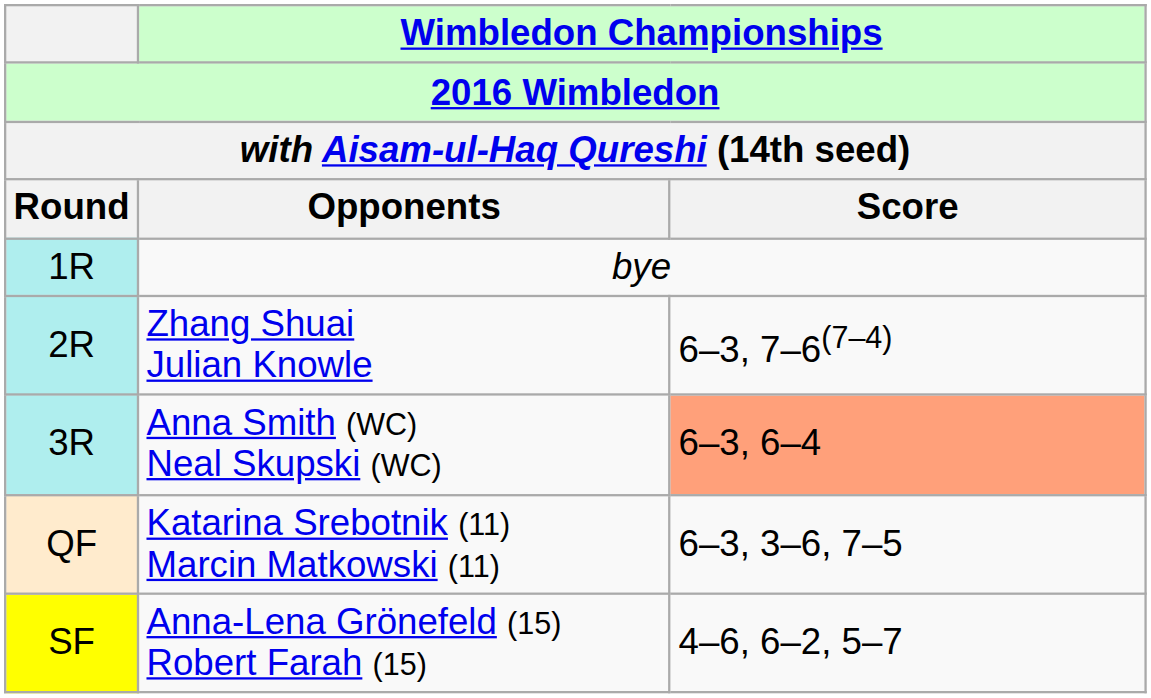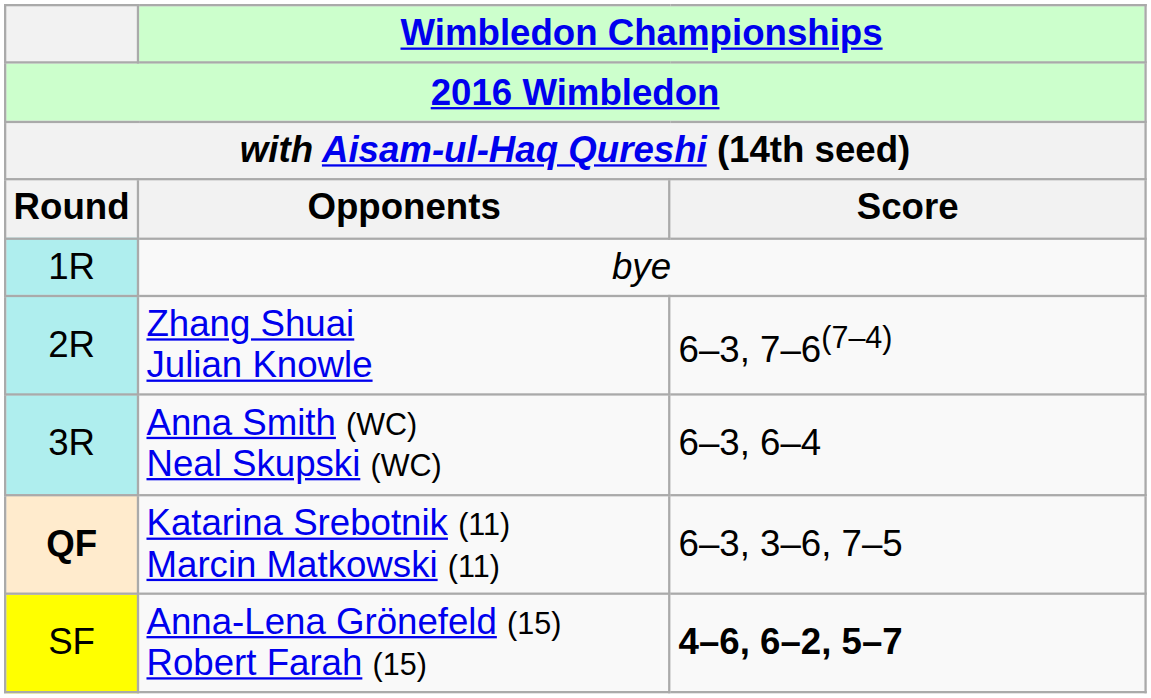(750, 444) lightsalmon background -> (750, 444) no background
(72, 543) normal -> (72, 543) bold
(791, 642) normal -> (791, 642) bold
